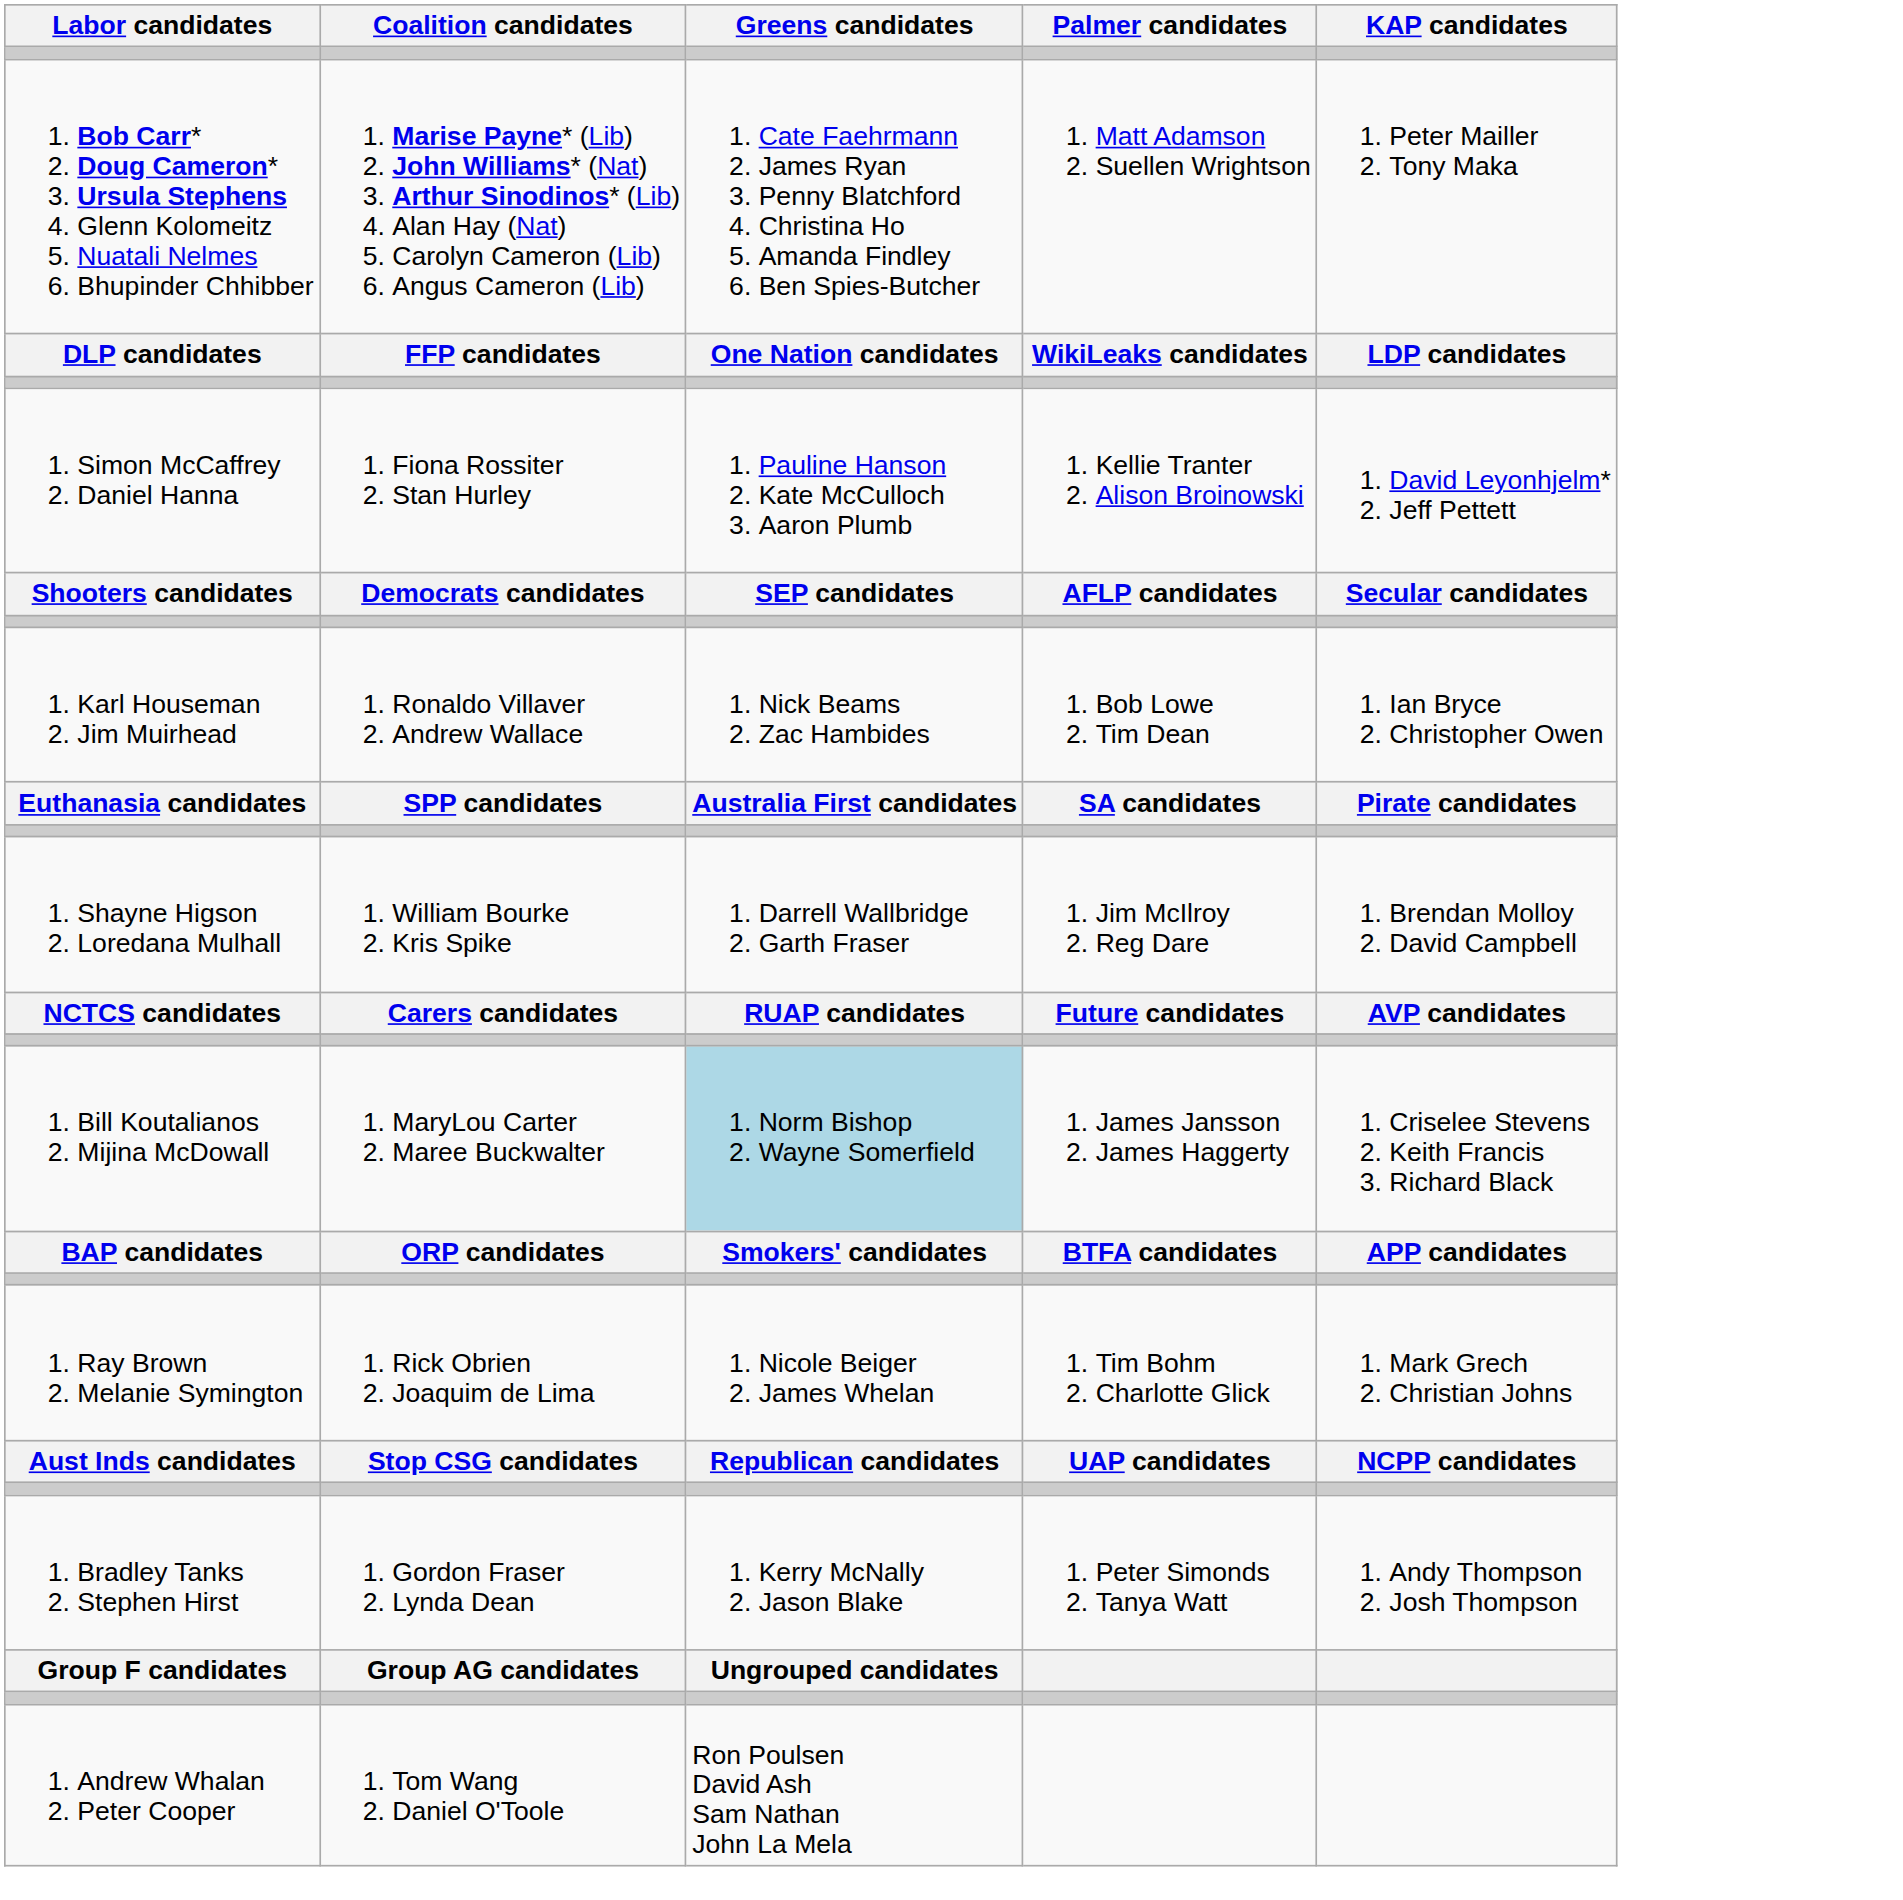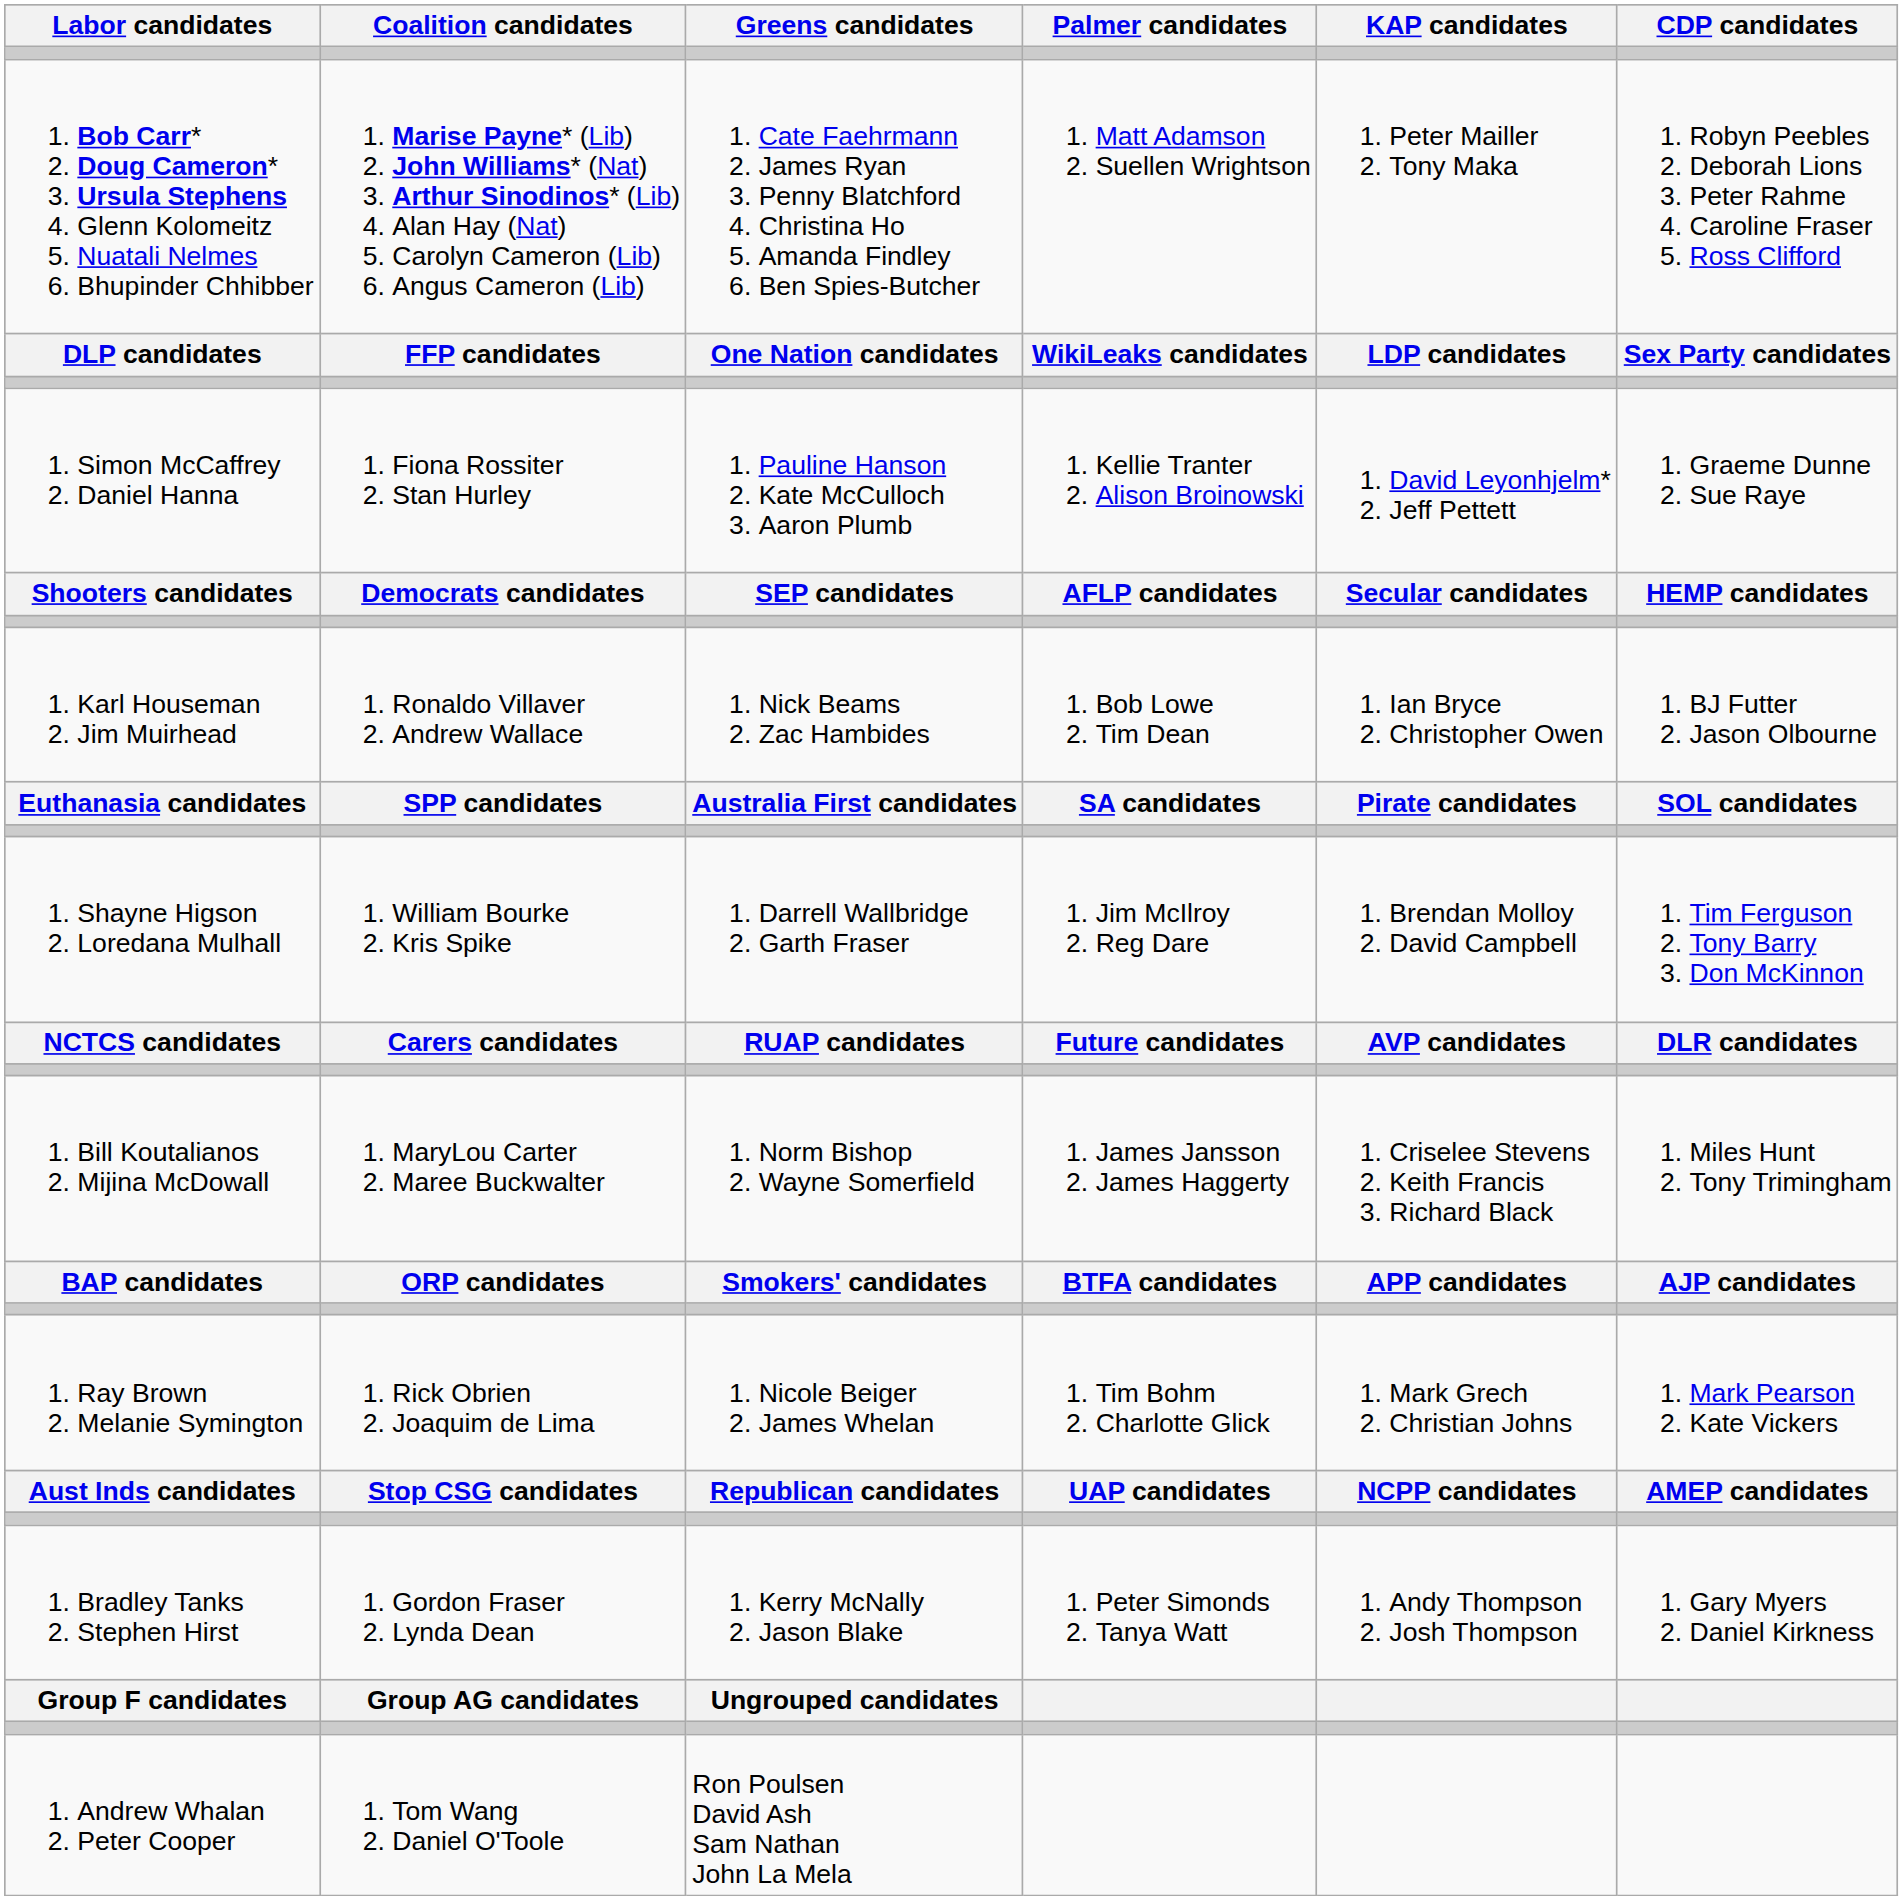+ column: (1757, 25)
(855, 1139) lightblue background -> (855, 1168) no background
